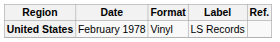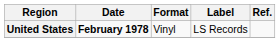(112, 29) normal -> (113, 29) bold
